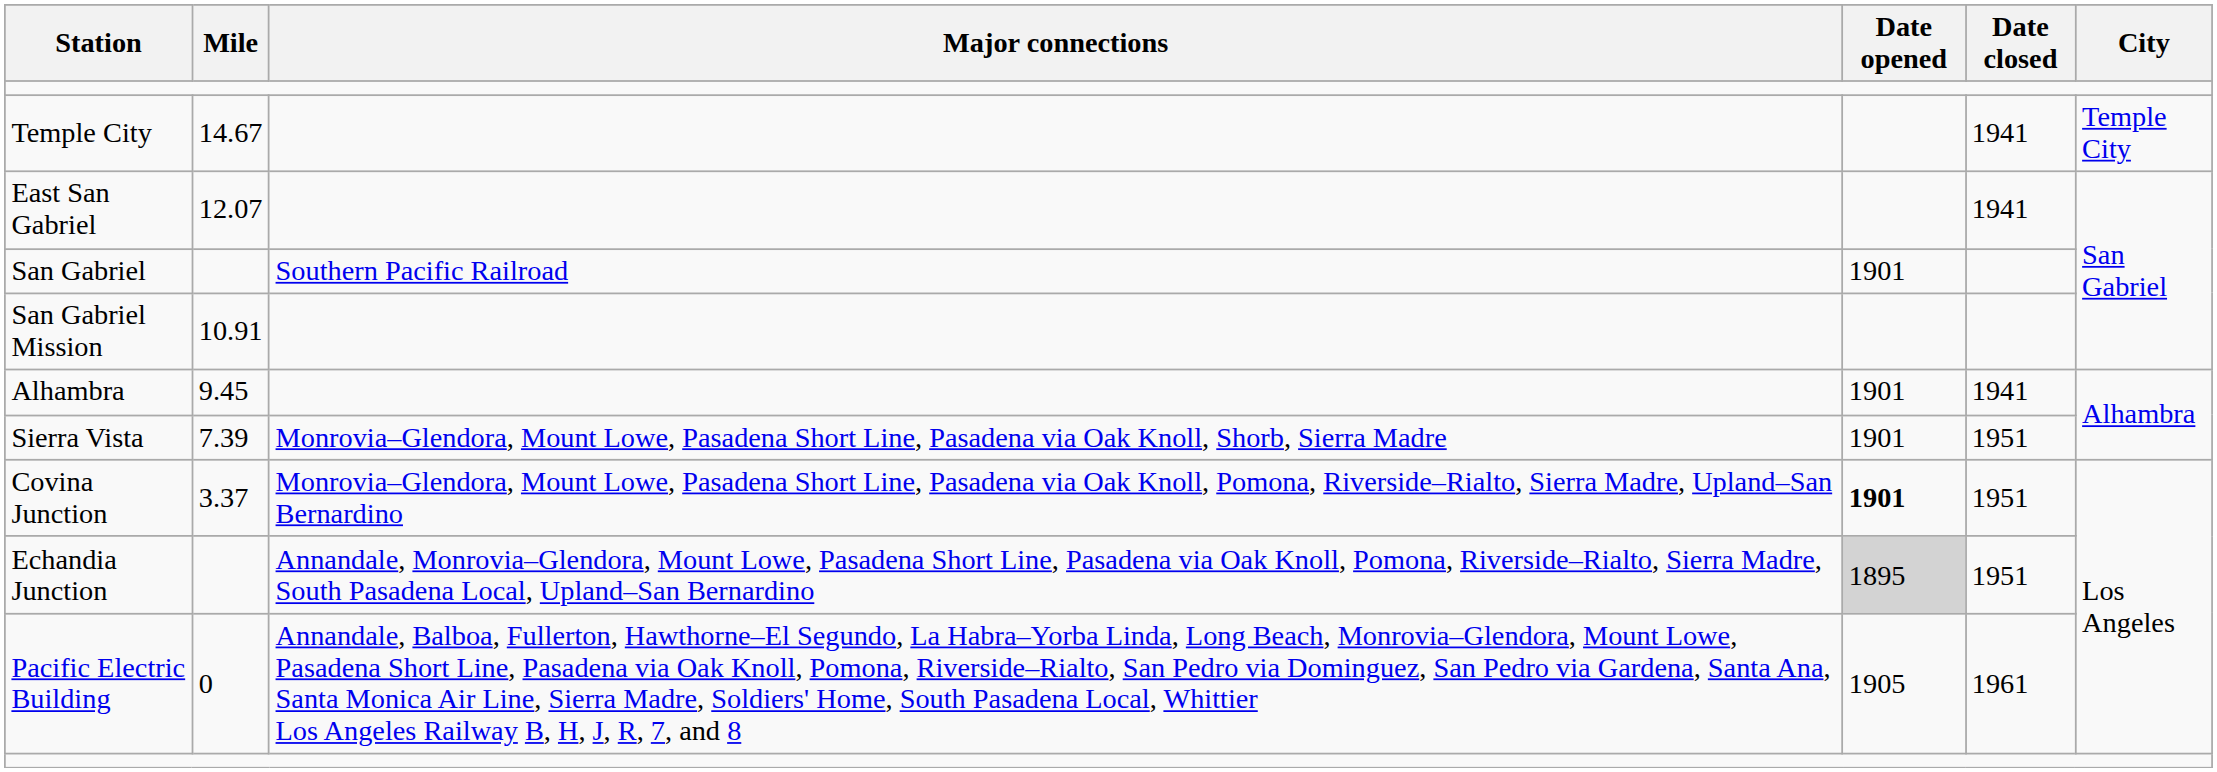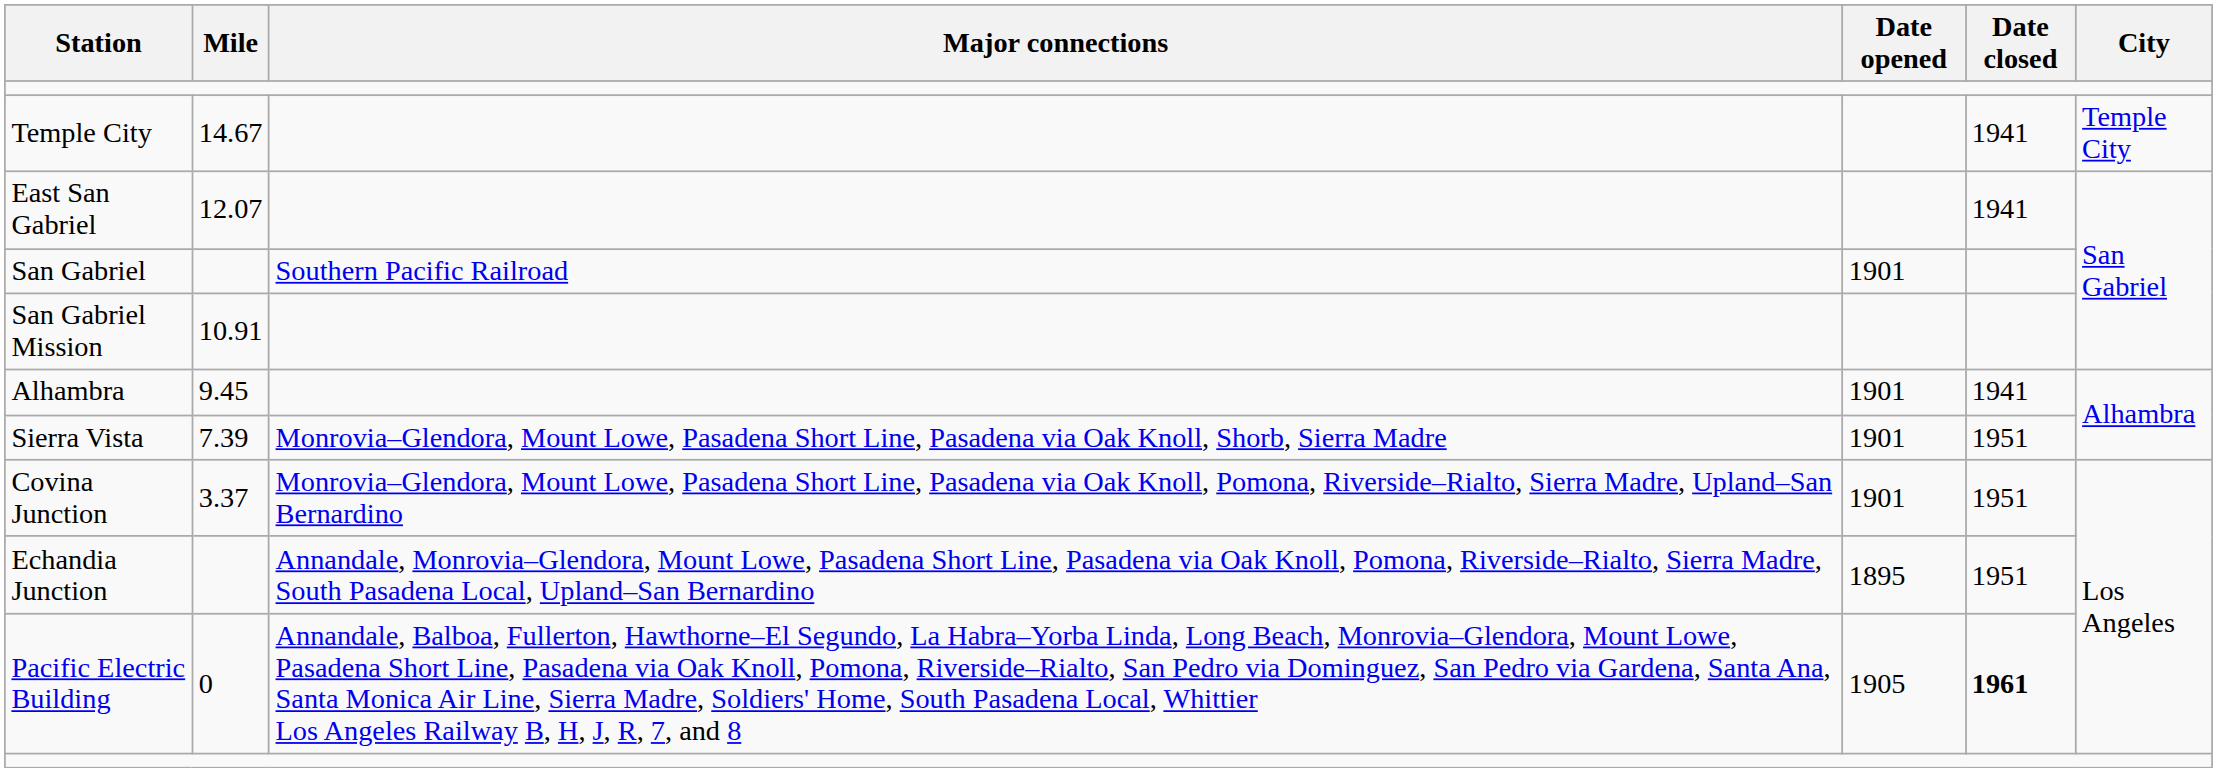(1877, 497) bold -> (1877, 497) normal
(1877, 574) lightgrey background -> (1877, 574) no background
(2000, 683) normal -> (2000, 683) bold
